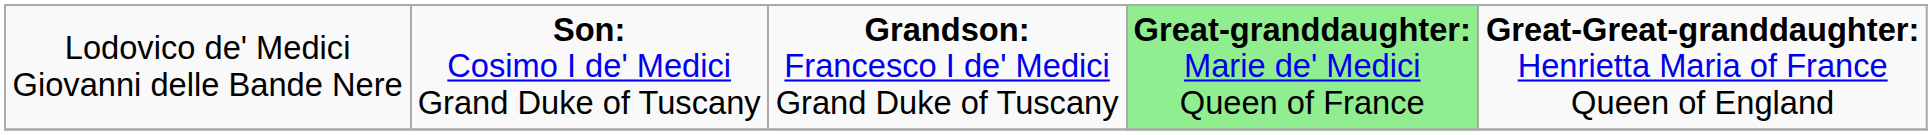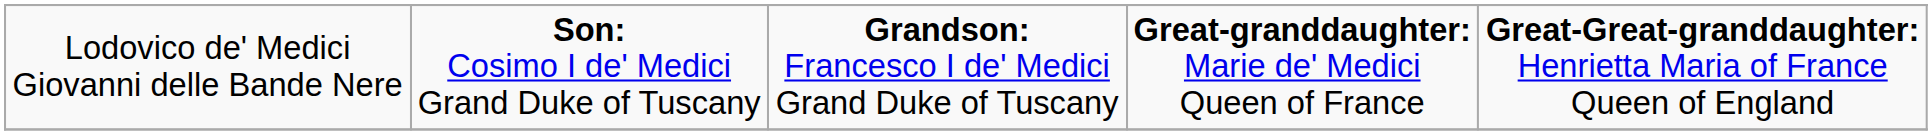(1302, 67) lightgreen background -> (1302, 67) no background
